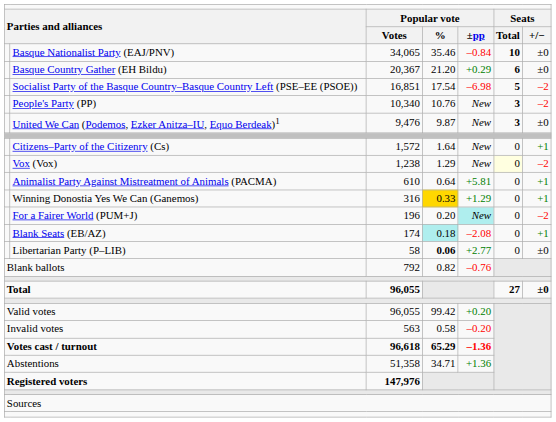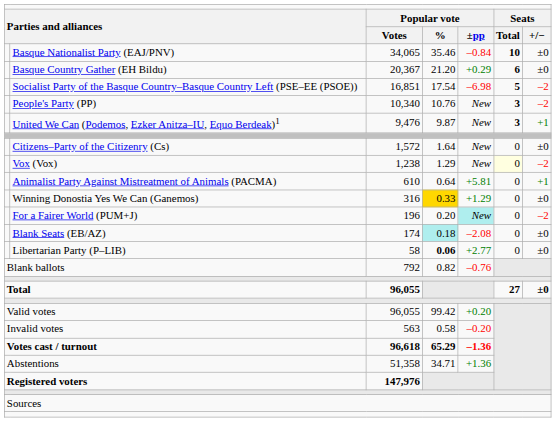(543, 123) ±0 -> (543, 123) +1
(543, 146) +1 -> (543, 146) ±0
(543, 198) +1 -> (543, 198) ±0
(543, 233) +1 -> (543, 233) ±0
